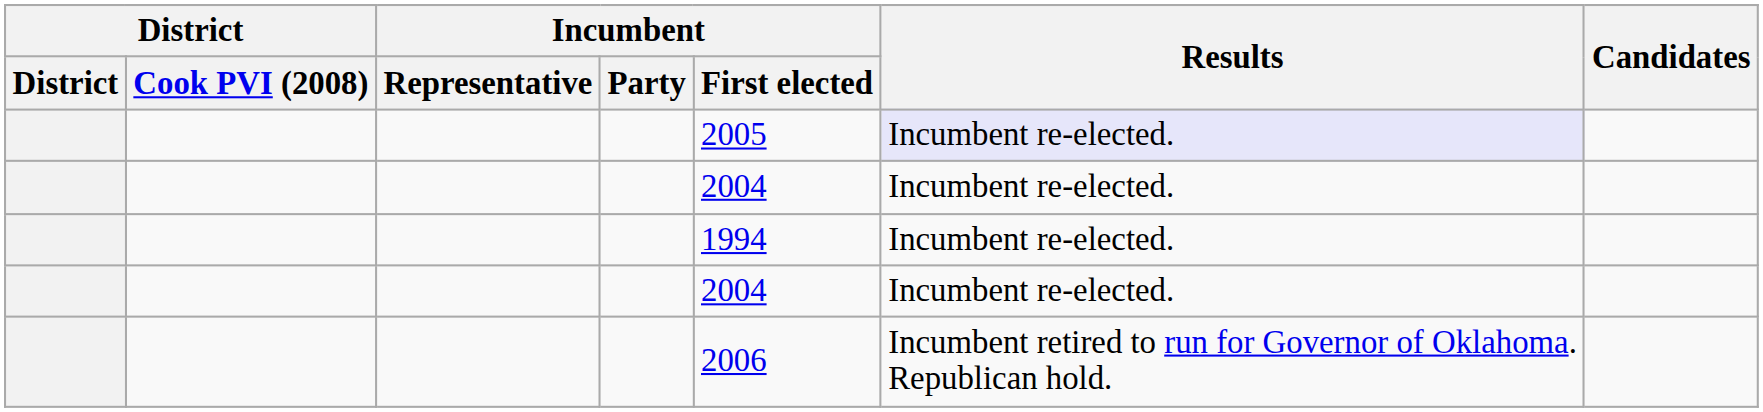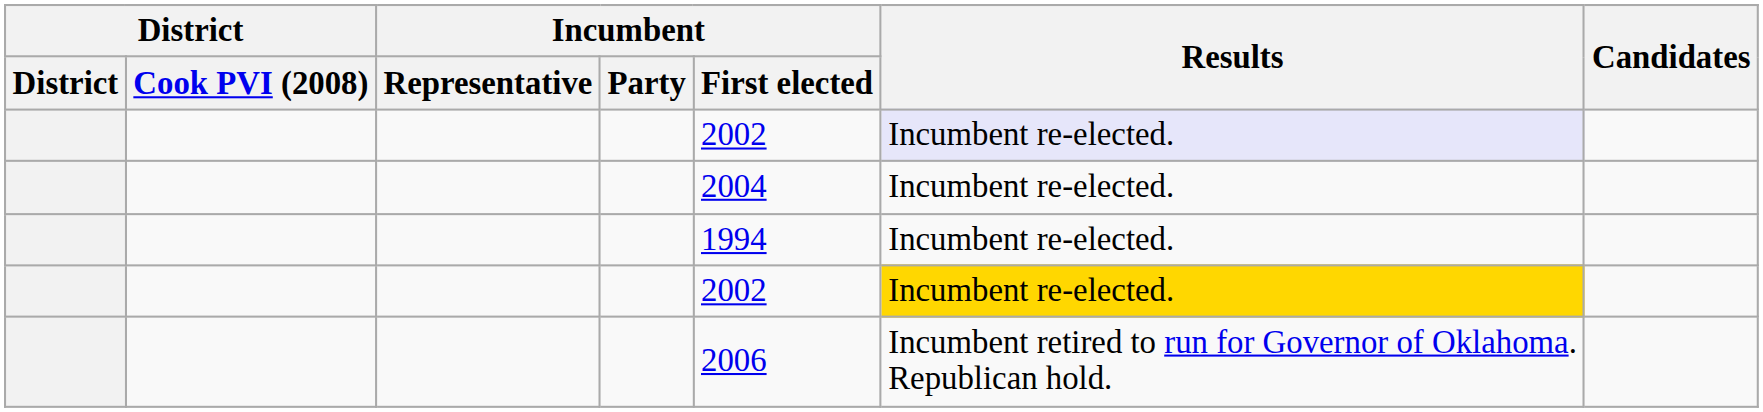(734, 134) 2005 -> (734, 134) 2002
(734, 290) 2004 -> (734, 290) 2002
(1031, 290) no background -> (1031, 290) gold background
